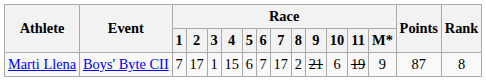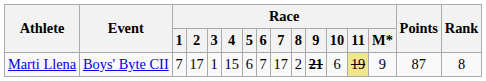(316, 64) normal -> (316, 64) bold
(358, 64) no background -> (358, 64) khaki background
